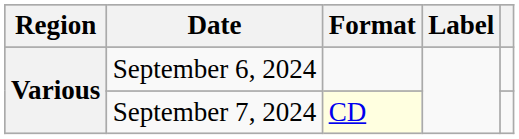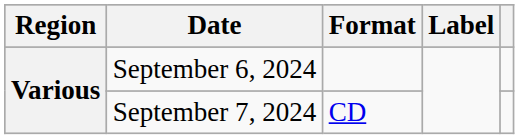(347, 111) lightyellow background -> (347, 111) no background
